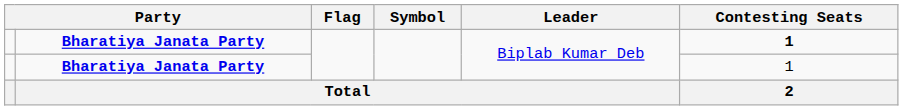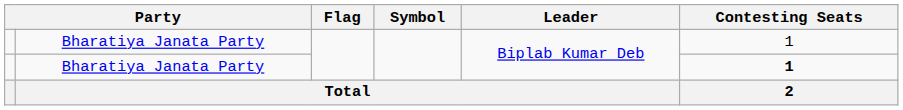(163, 42) bold -> (163, 42) normal
(789, 42) bold -> (789, 42) normal
(163, 67) bold -> (163, 67) normal
(789, 67) normal -> (789, 67) bold
